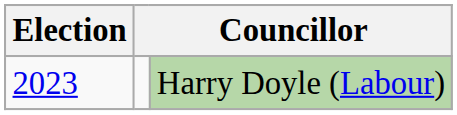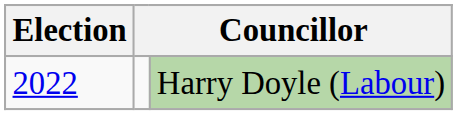(45, 82) 2023 -> (45, 82) 2022
